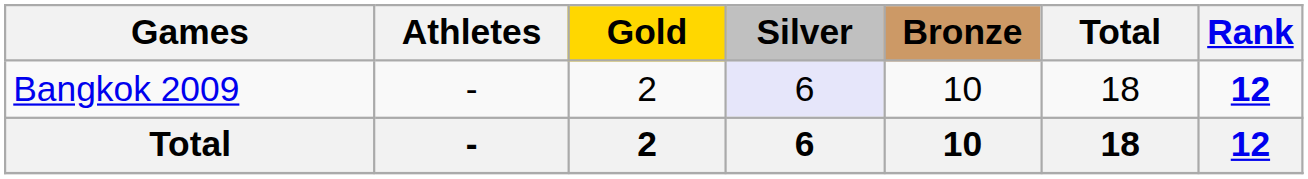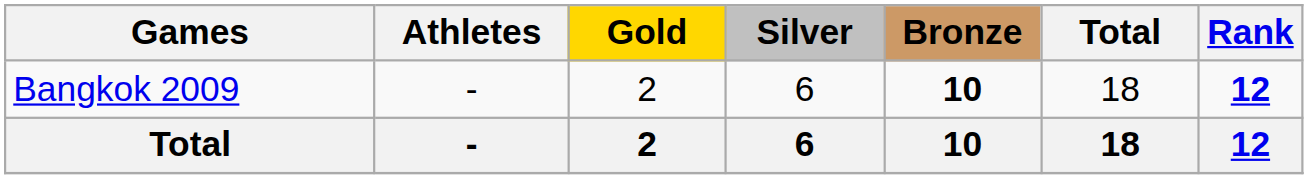(805, 88) lavender background -> (805, 88) no background
(962, 88) normal -> (962, 88) bold
